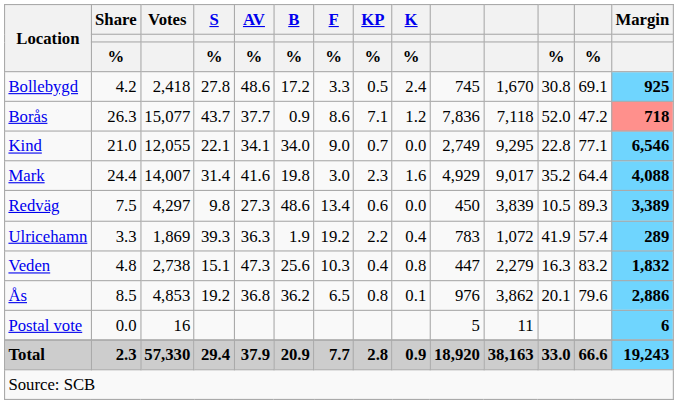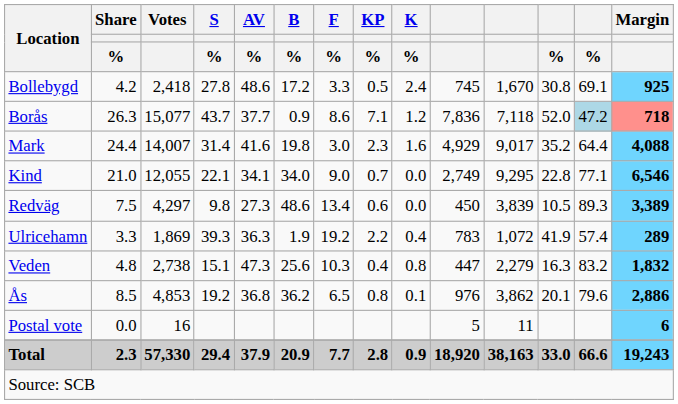(593, 116) no background -> (593, 116) lightblue background
rows swapped: (25, 146) <-> (27, 176)
